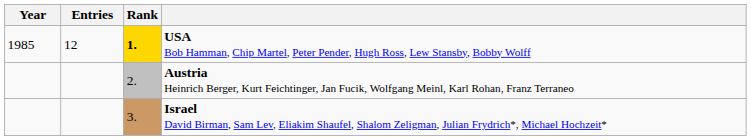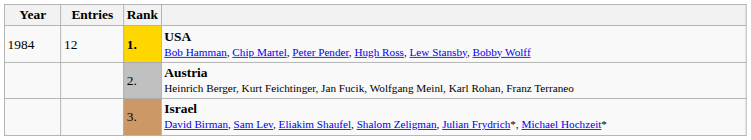(21, 44) 1985 -> (21, 44) 1984
